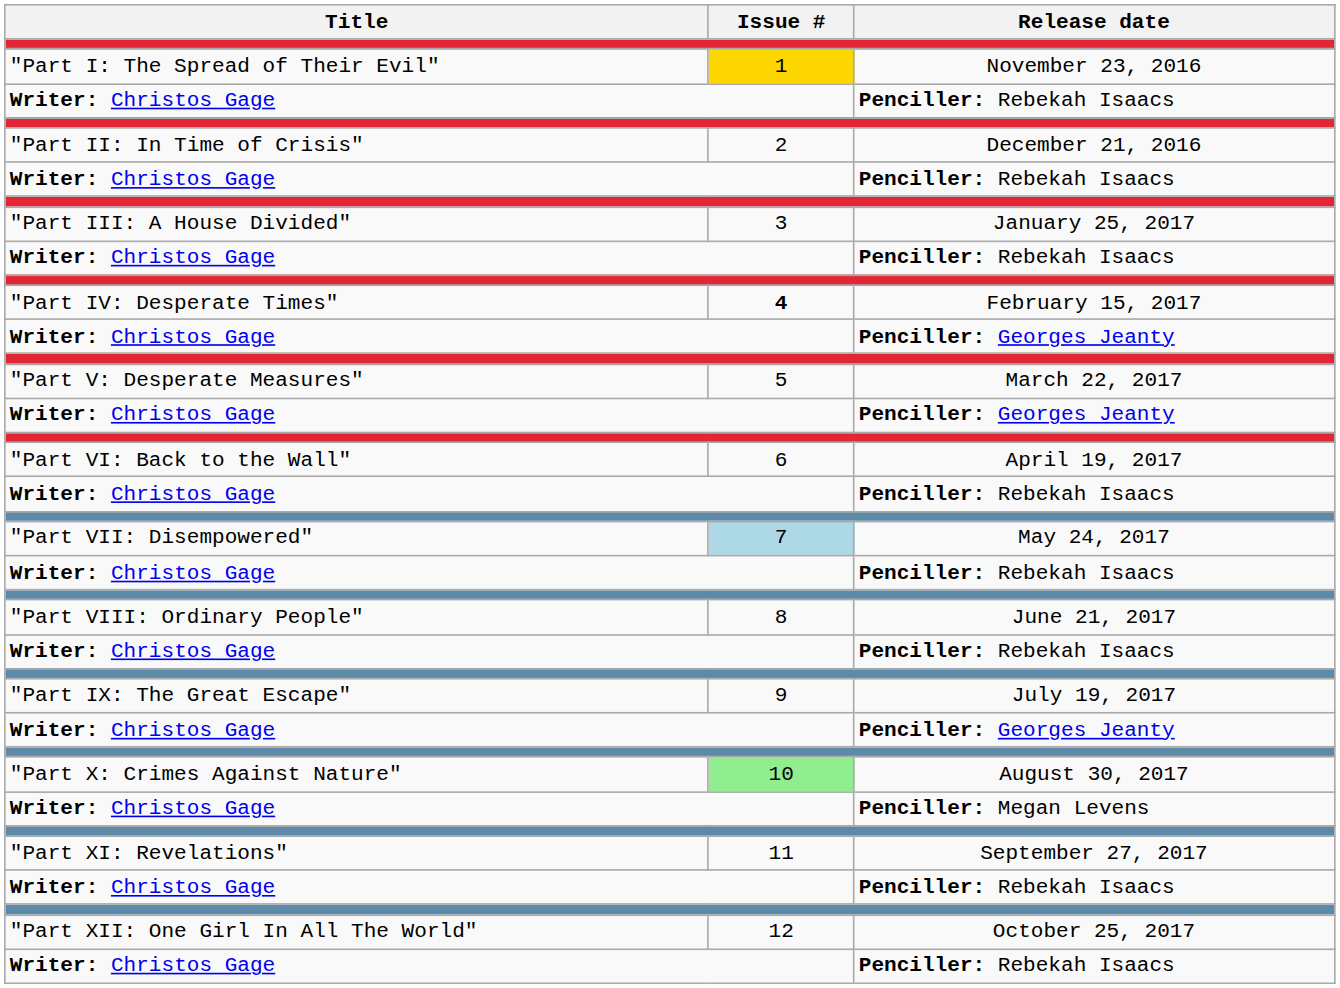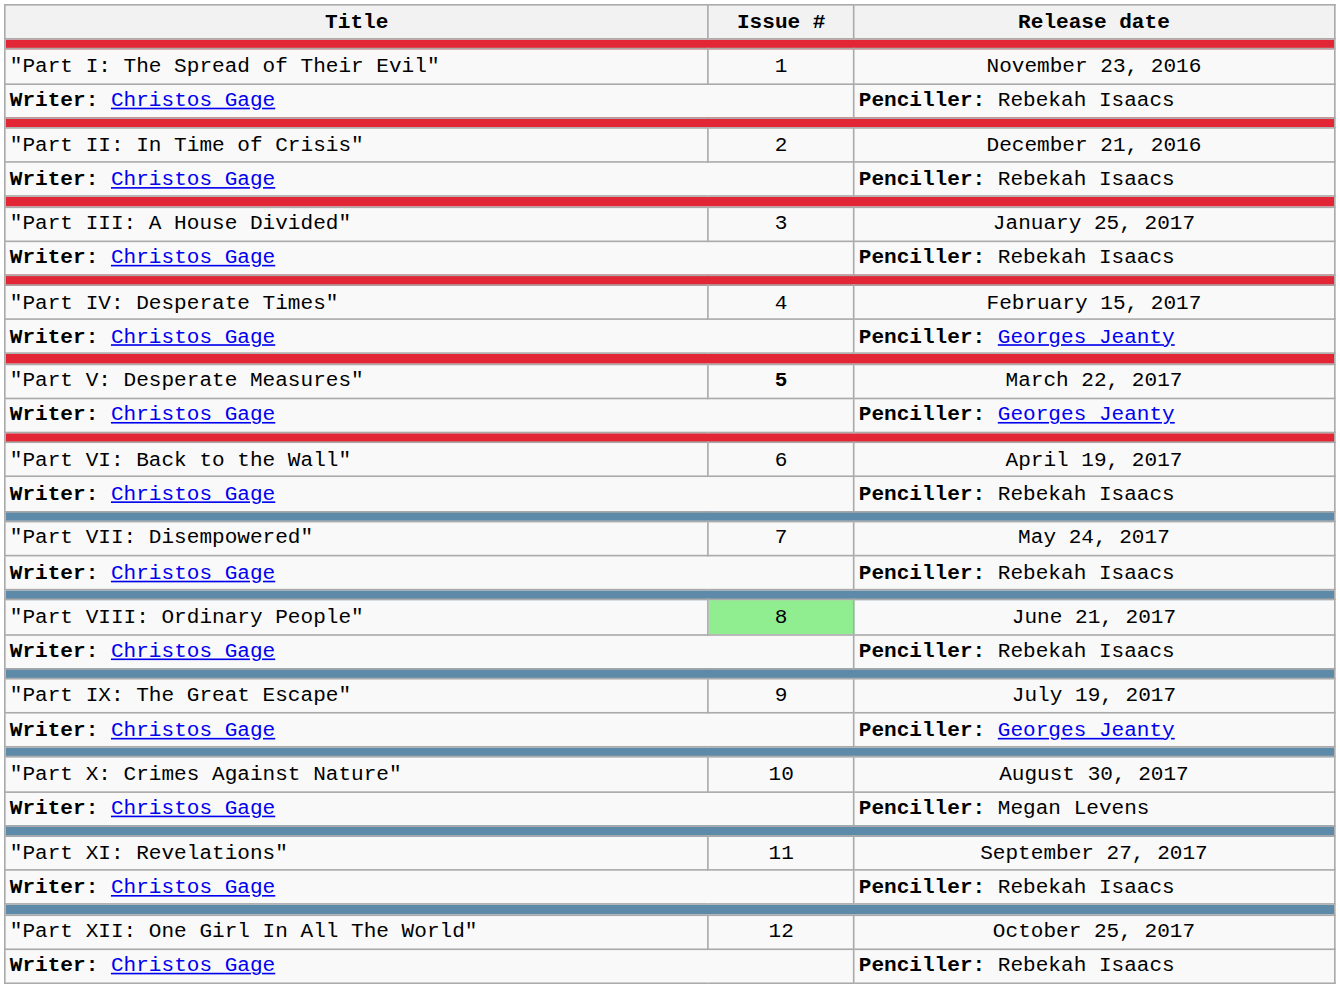(781, 66) gold background -> (781, 66) no background
(781, 302) bold -> (781, 302) normal
(781, 381) normal -> (781, 381) bold
(781, 538) lightblue background -> (781, 538) no background
(781, 617) no background -> (781, 617) lightgreen background
(781, 774) lightgreen background -> (781, 774) no background
